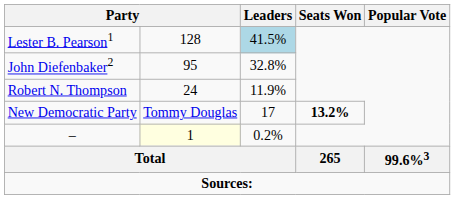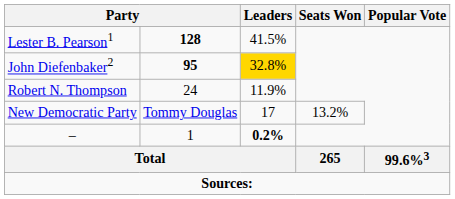(190, 39) normal -> (190, 39) bold
(268, 39) lightblue background -> (268, 39) no background
(190, 66) normal -> (190, 66) bold
(268, 66) no background -> (268, 66) gold background
(330, 112) bold -> (330, 112) normal
(190, 134) lightyellow background -> (190, 134) no background
(268, 134) normal -> (268, 134) bold
